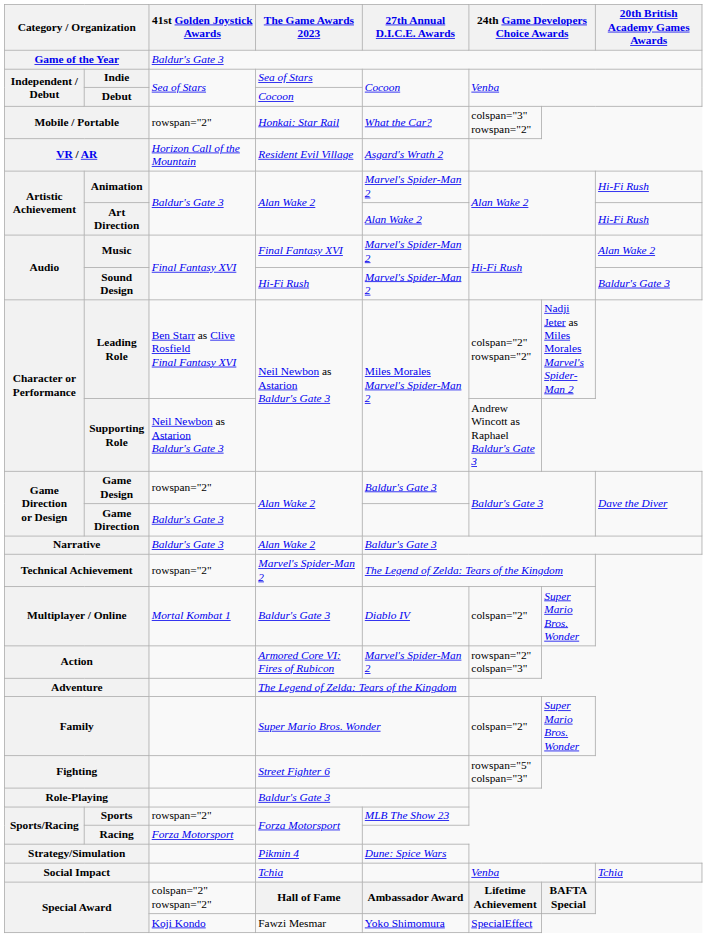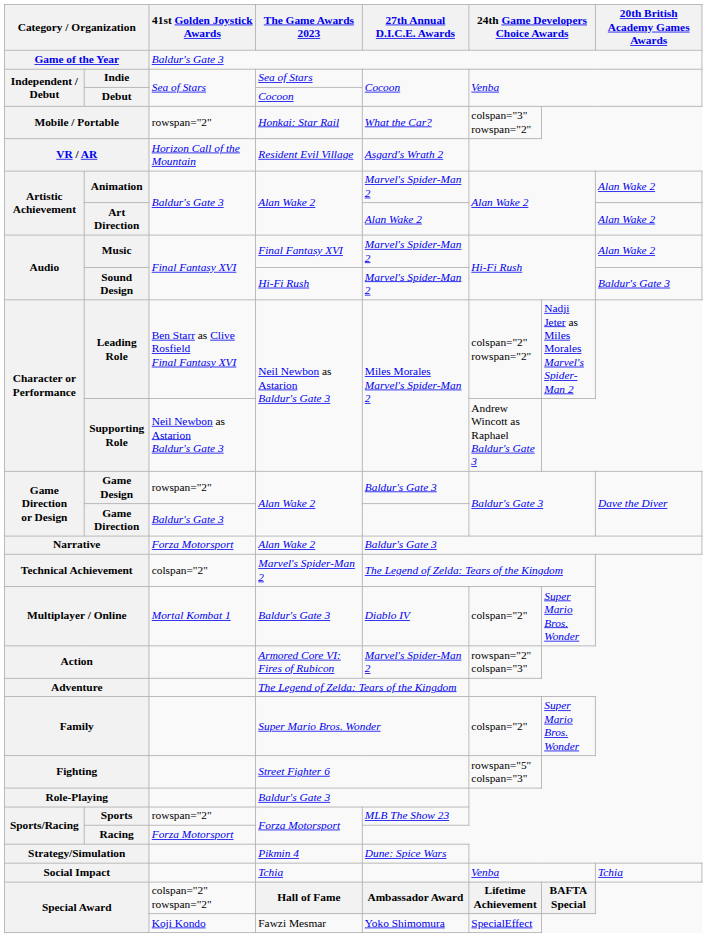(623, 186) Hi-Fi Rush -> (627, 186) Alan Wake 2
(623, 219) Hi-Fi Rush -> (627, 219) Alan Wake 2
(188, 545) Baldur's Gate 3 -> (193, 545) Forza Motorsport
(182, 570) rowspan="2" -> (180, 570) colspan="2"
